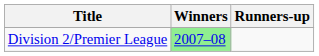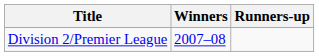(200, 39) lightgreen background -> (200, 39) no background
